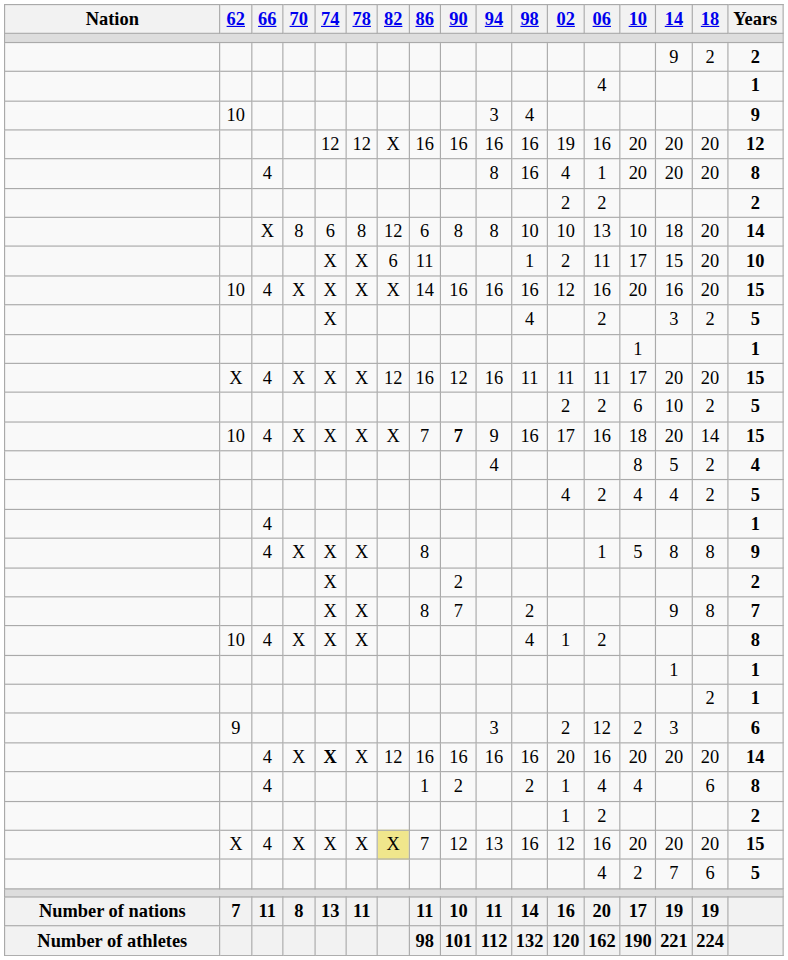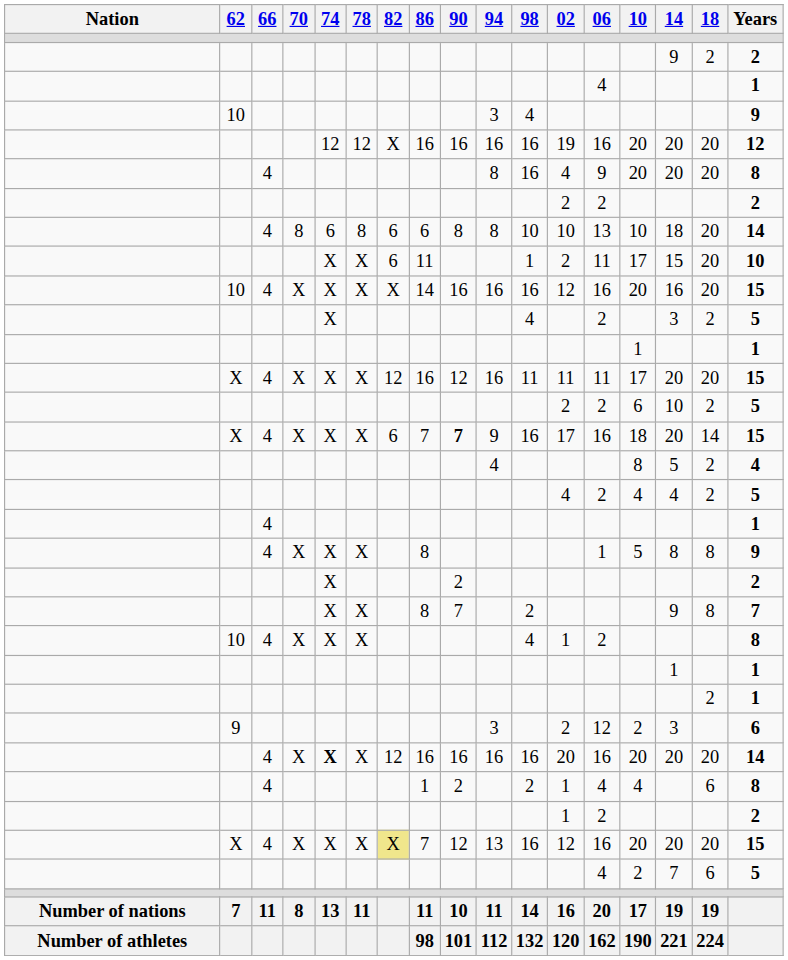(602, 173) 1 -> (602, 173) 9
(267, 231) X -> (267, 231) 4
(393, 231) 12 -> (393, 231) 6
(236, 436) 10 -> (236, 436) X
(393, 436) X -> (393, 436) 6
